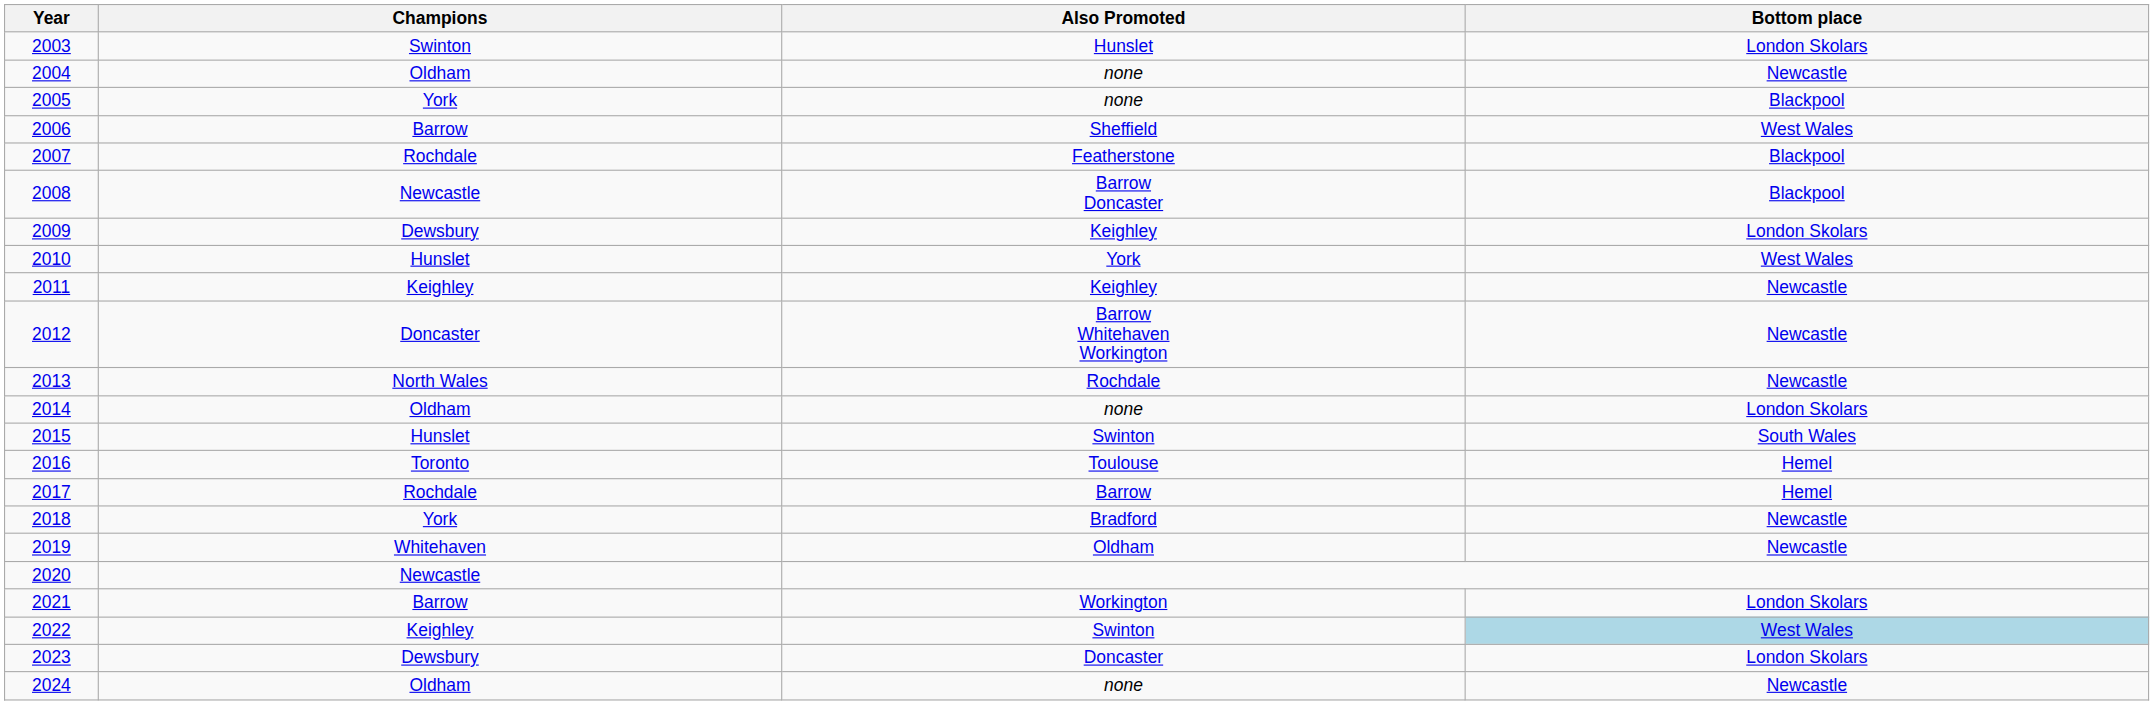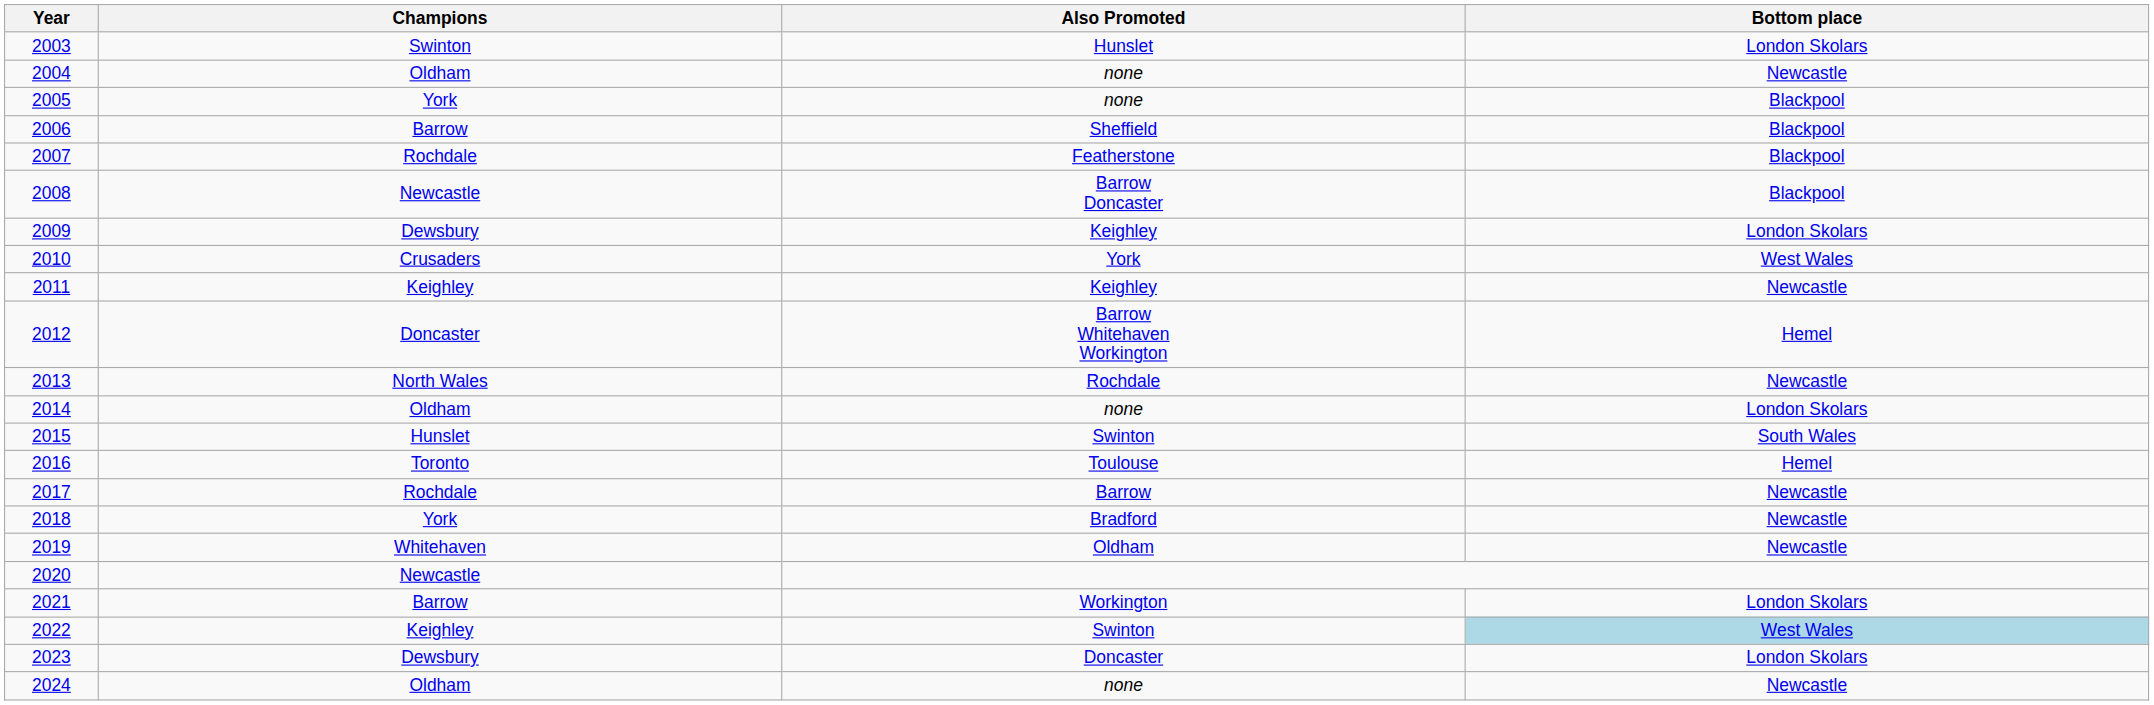(1807, 128) West Wales -> (1807, 128) Blackpool
(440, 259) Hunslet -> (440, 259) Crusaders
(1807, 334) Newcastle -> (1807, 334) Hemel
(1807, 492) Hemel -> (1807, 492) Newcastle
